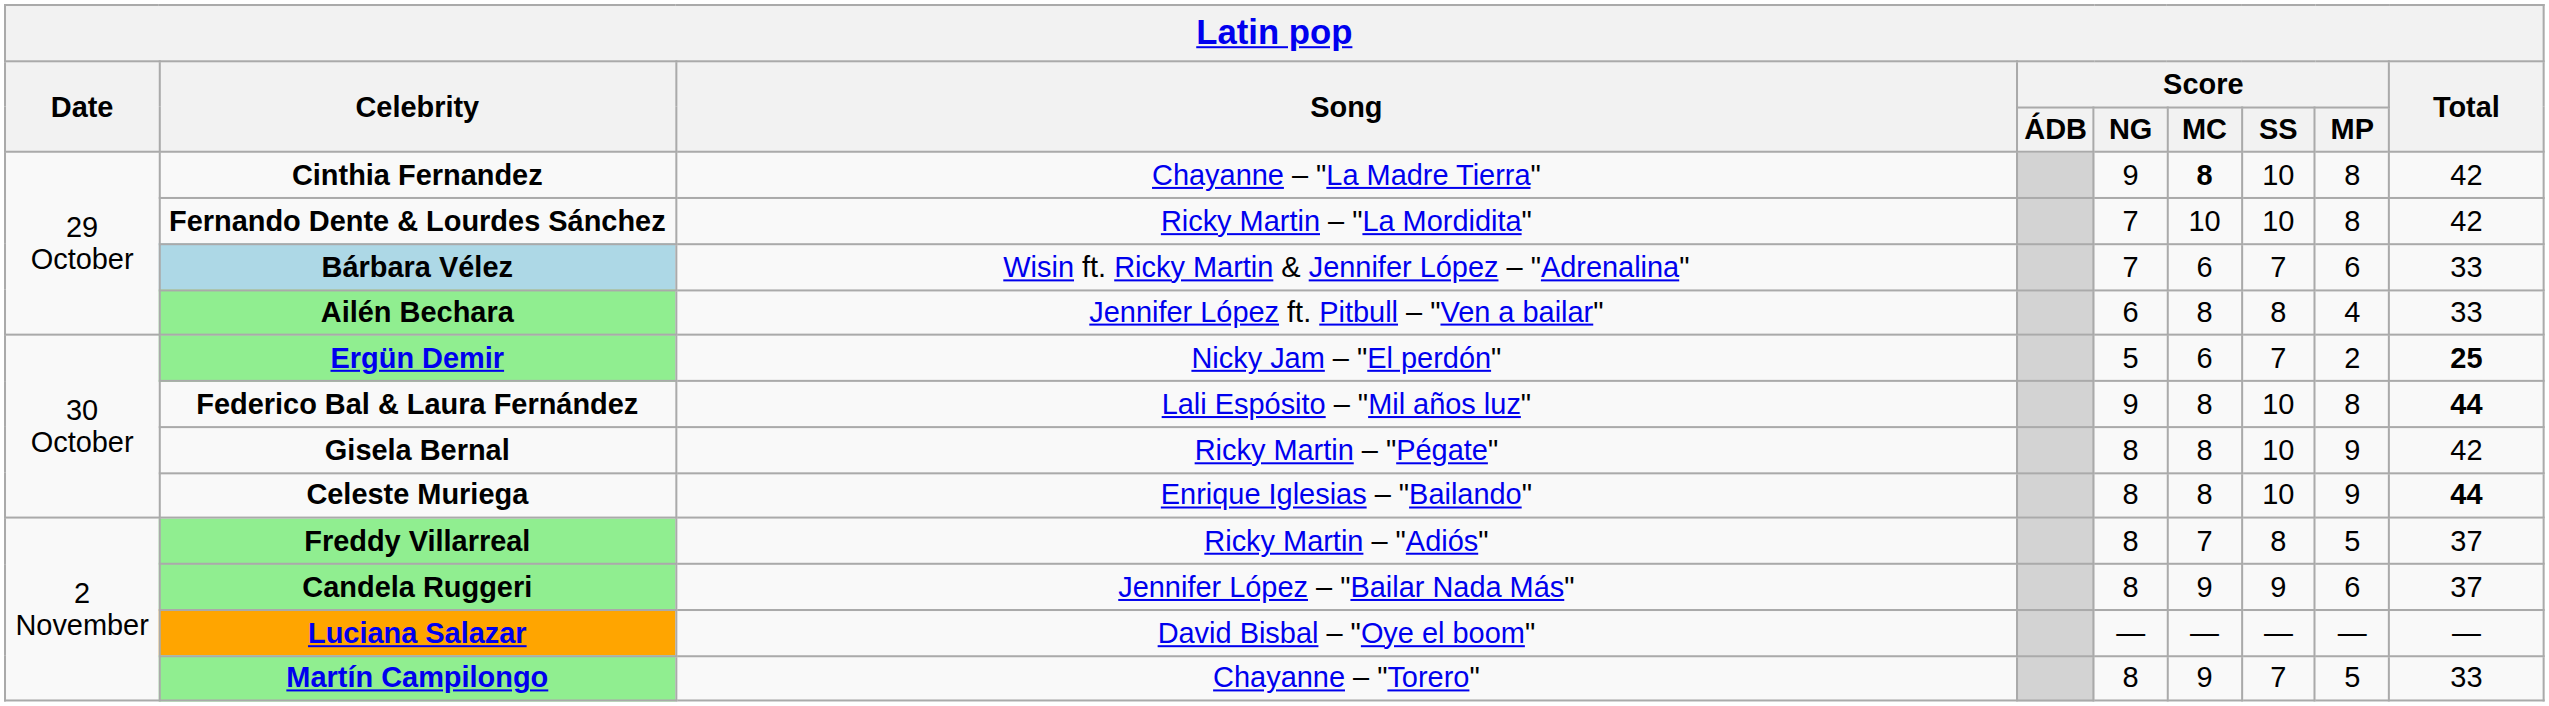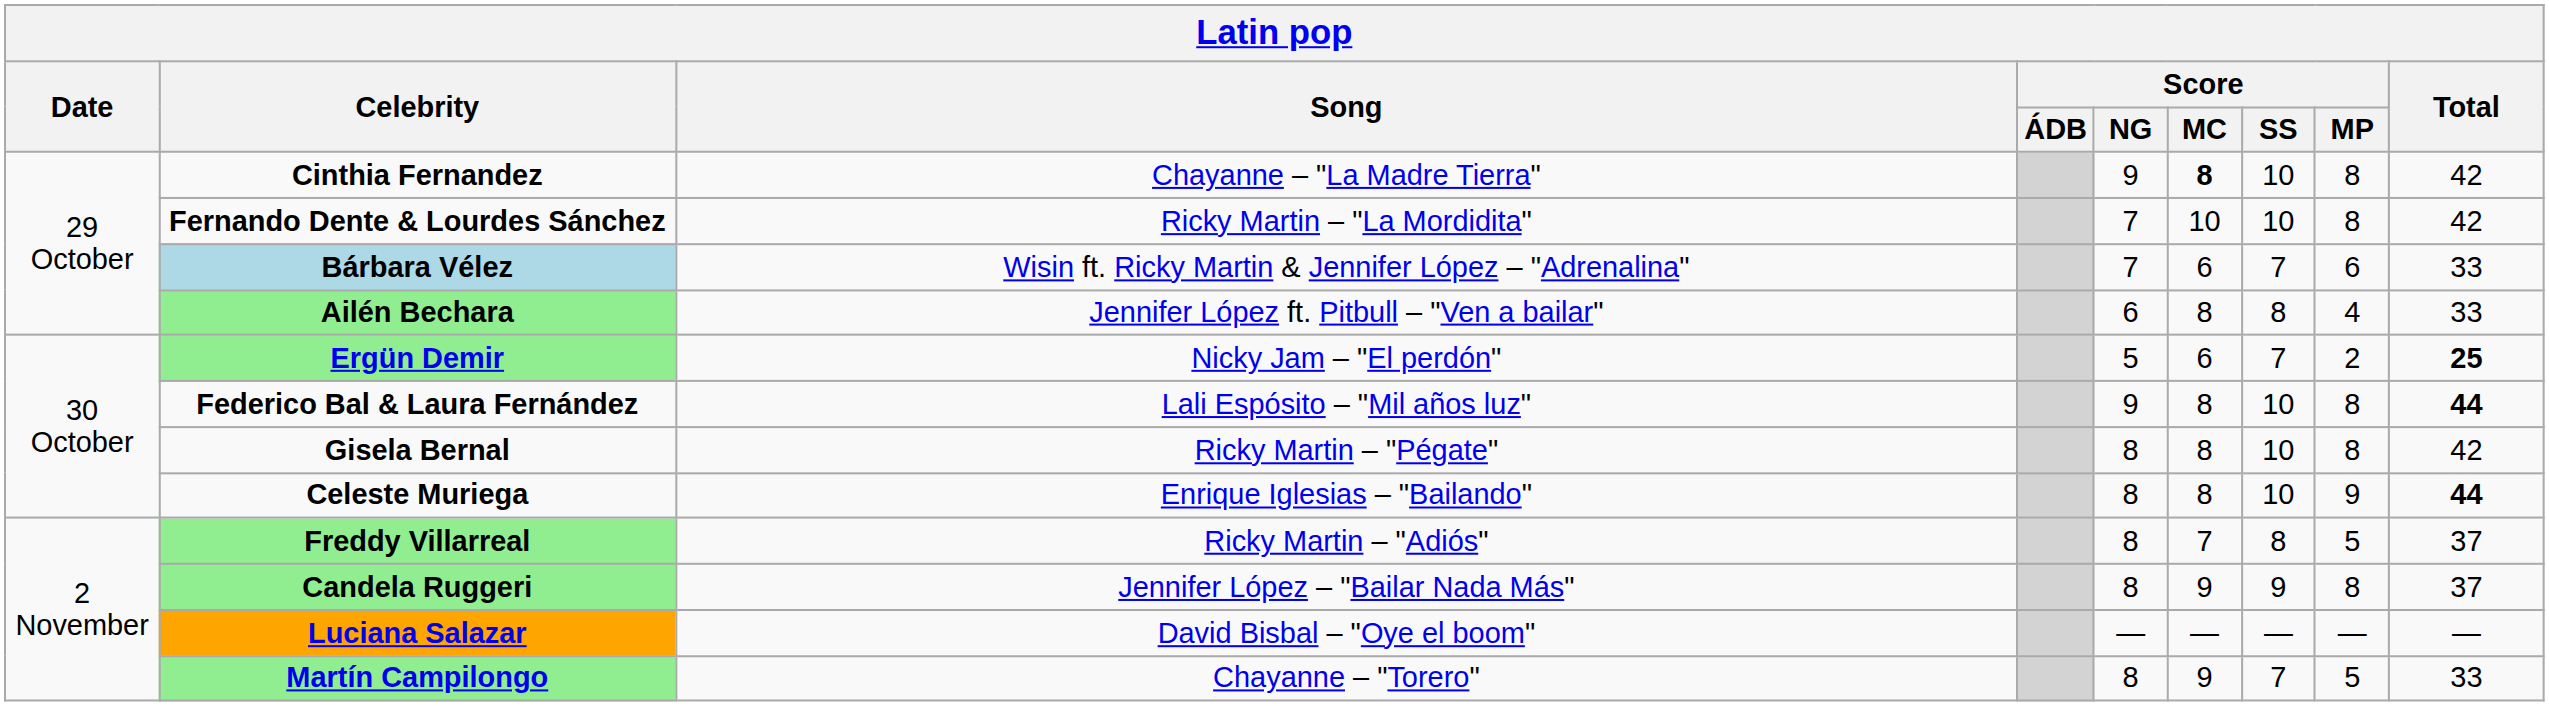(2352, 450) 9 -> (2352, 450) 8
(2352, 587) 6 -> (2352, 587) 8
